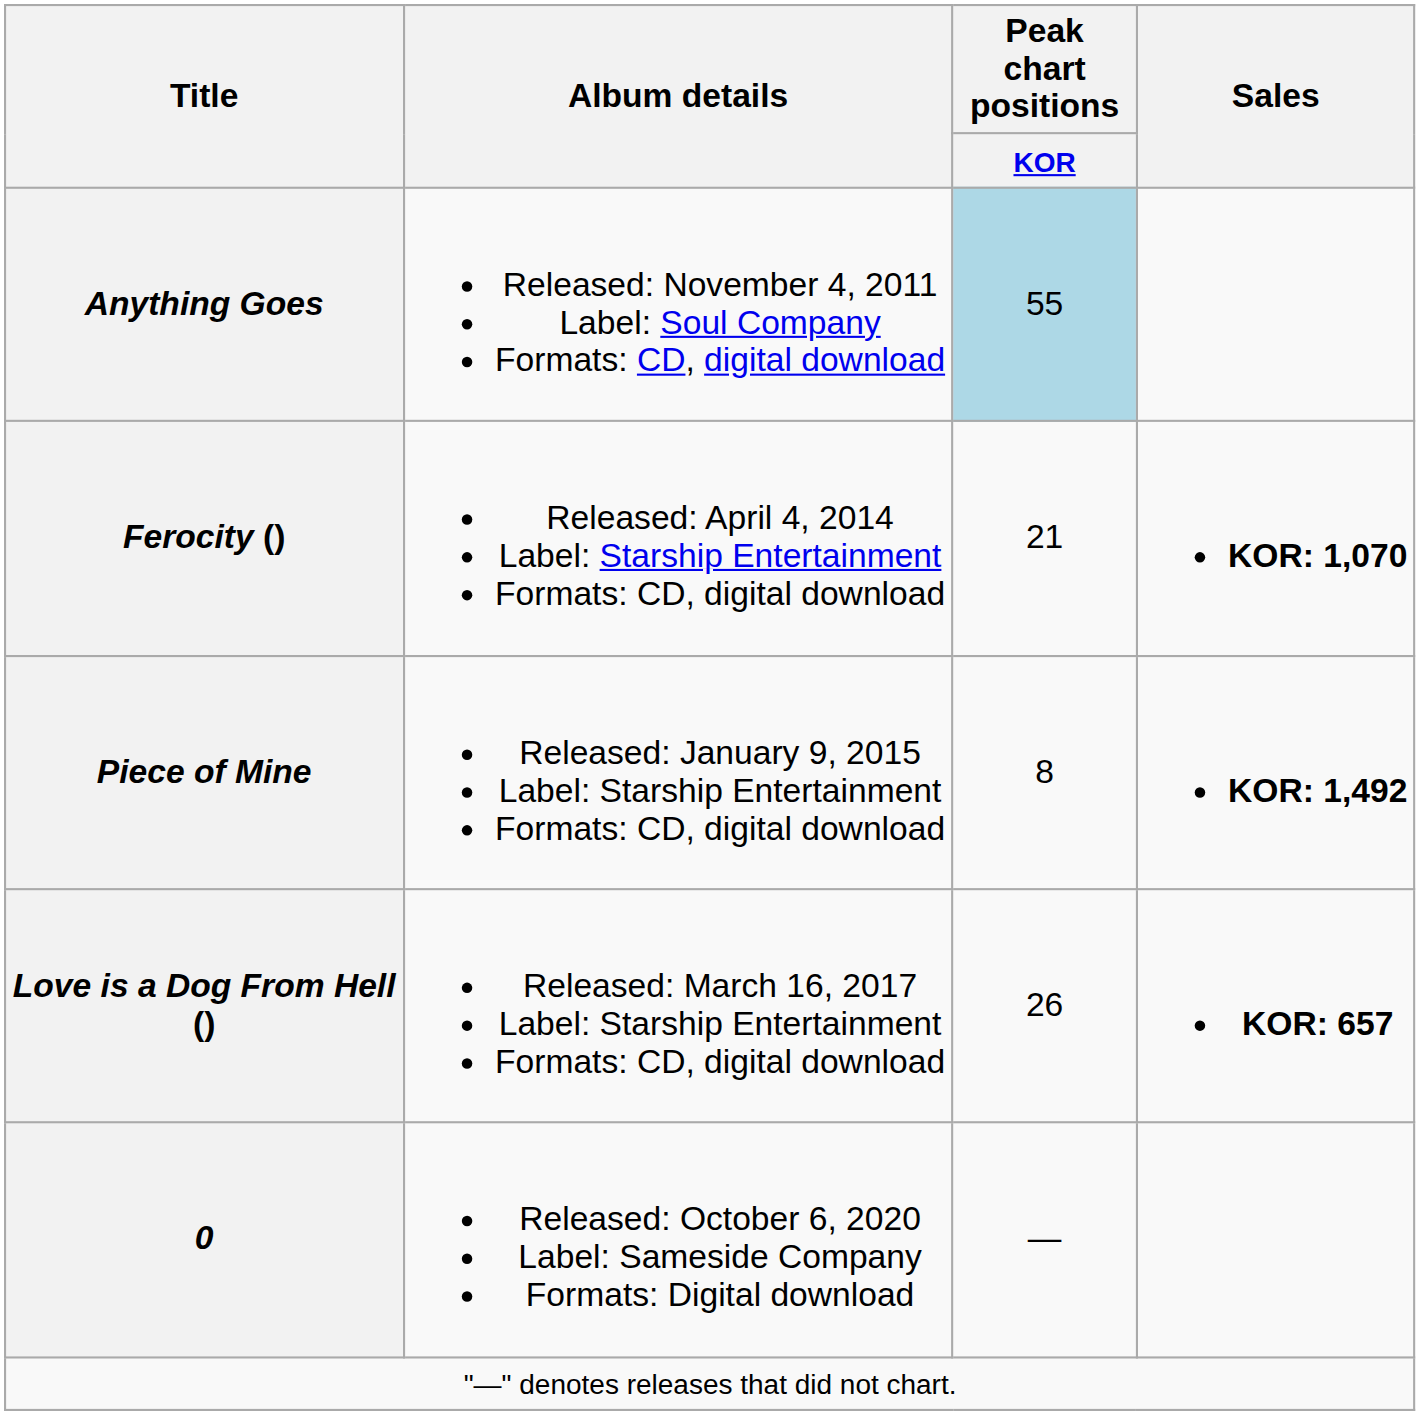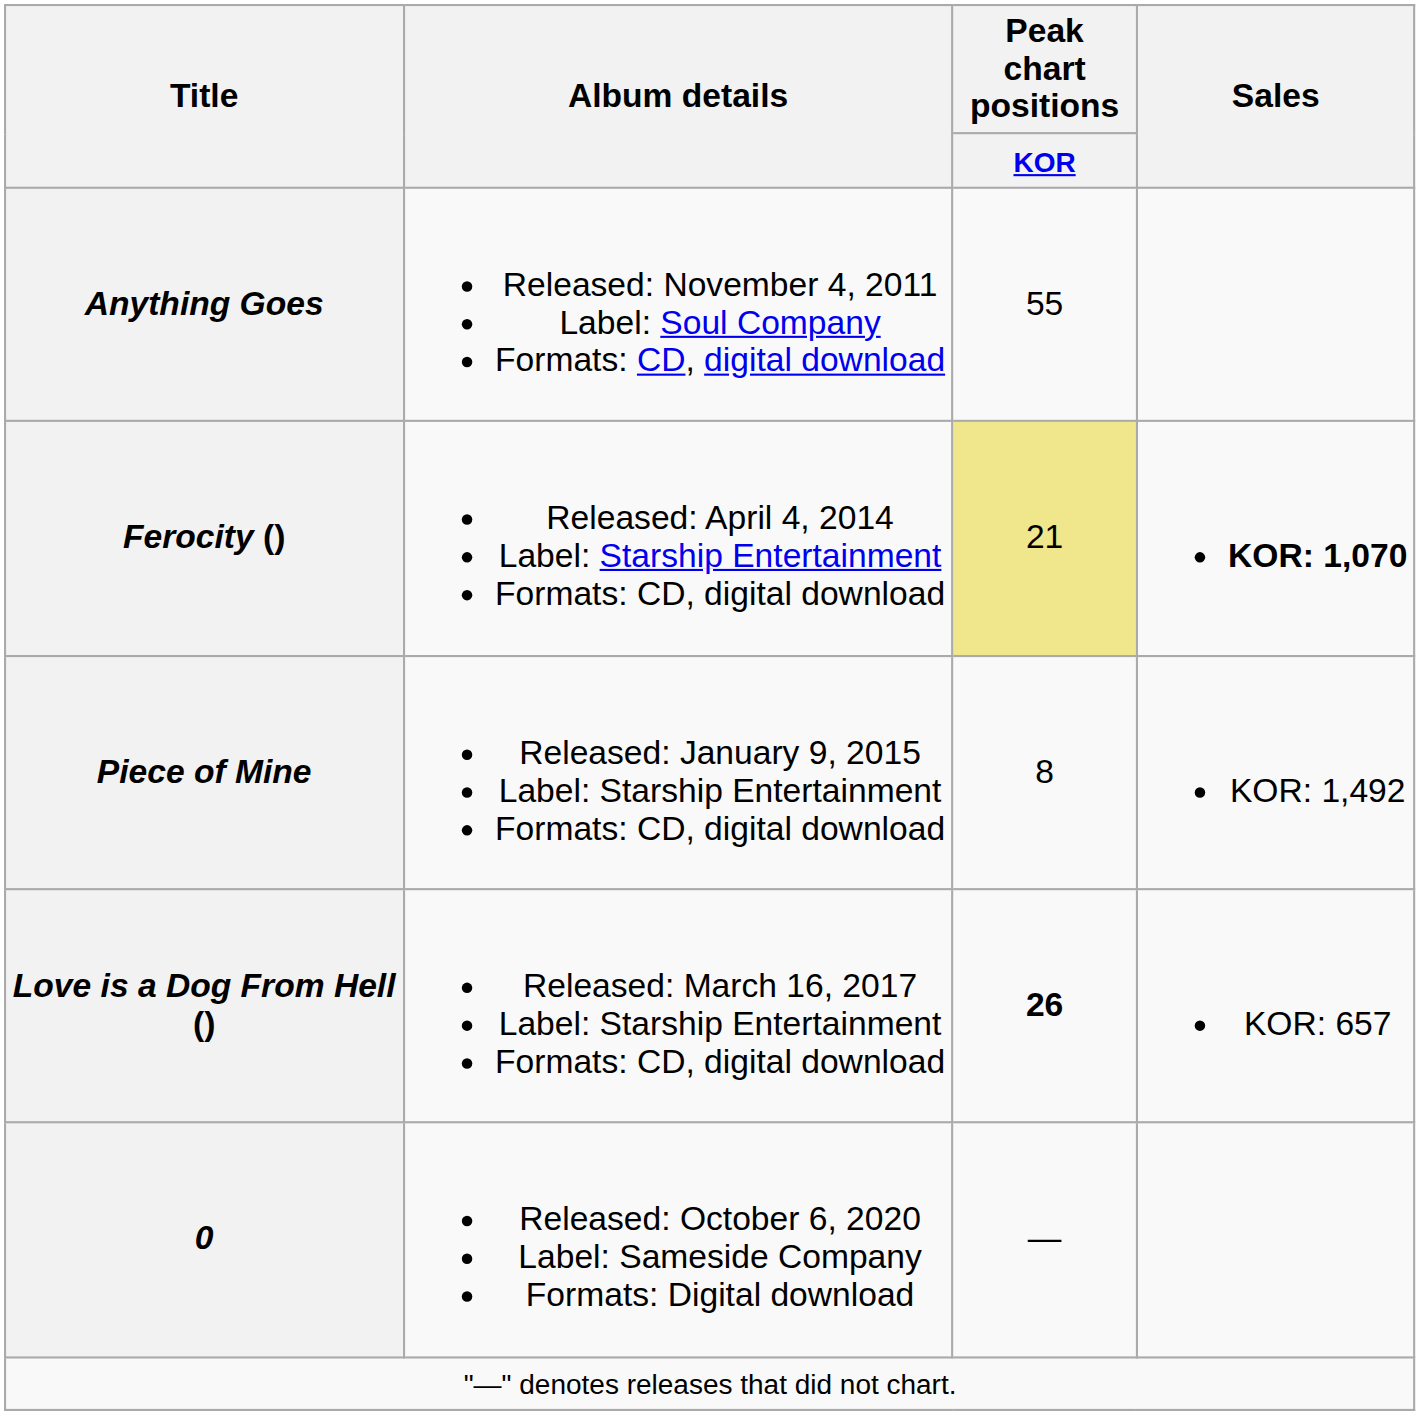(1045, 303) lightblue background -> (1045, 303) no background
(1045, 537) no background -> (1045, 537) khaki background
(1276, 791) bold -> (1276, 791) normal
(1045, 1005) normal -> (1045, 1005) bold
(1276, 1025) bold -> (1276, 1025) normal
